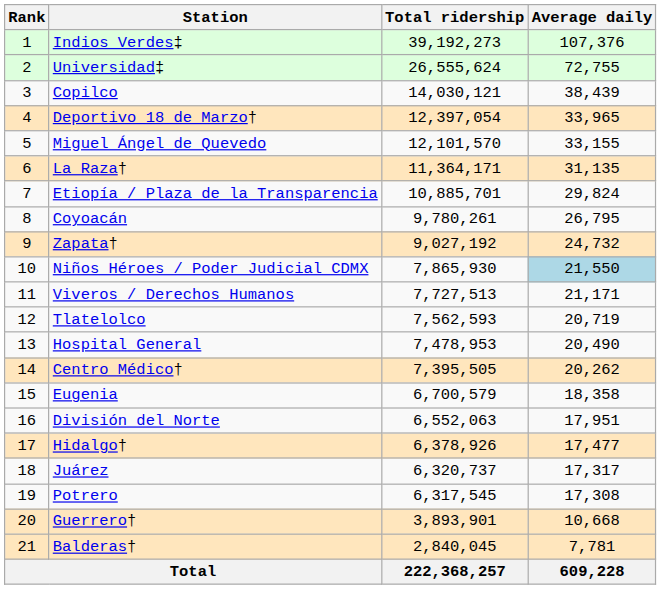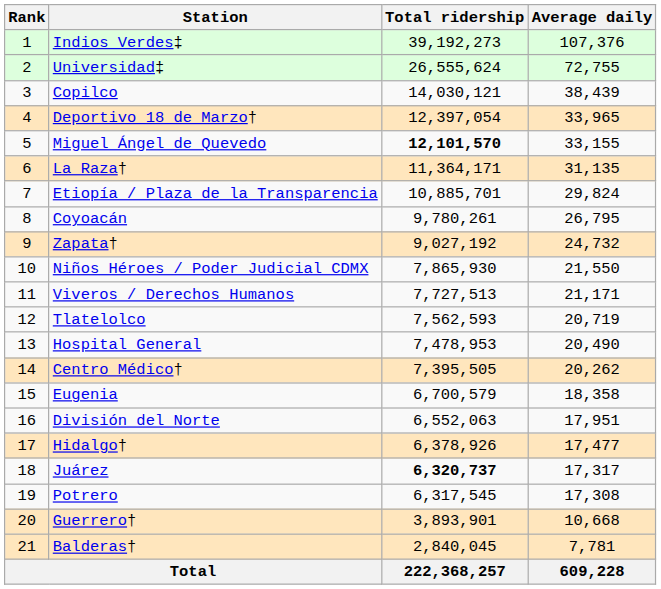(455, 143) normal -> (455, 143) bold
(592, 269) lightblue background -> (592, 269) no background
(455, 471) normal -> (455, 471) bold
